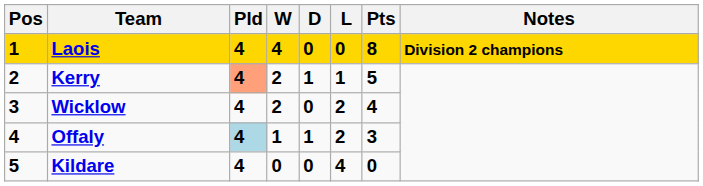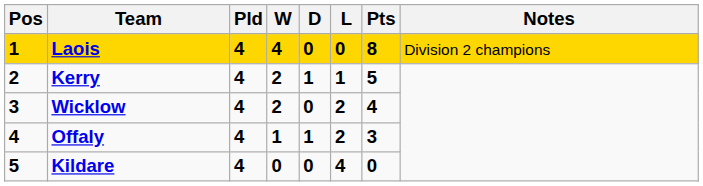(484, 48) bold -> (477, 49) normal
(239, 78) lightsalmon background -> (239, 78) no background
(239, 136) lightblue background -> (239, 136) no background
